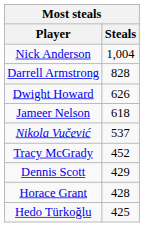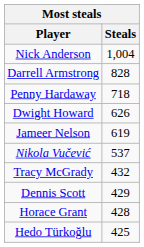+ row: (53, 93)
(120, 113) 618 -> (120, 133) 619
(120, 152) 452 -> (120, 172) 432
